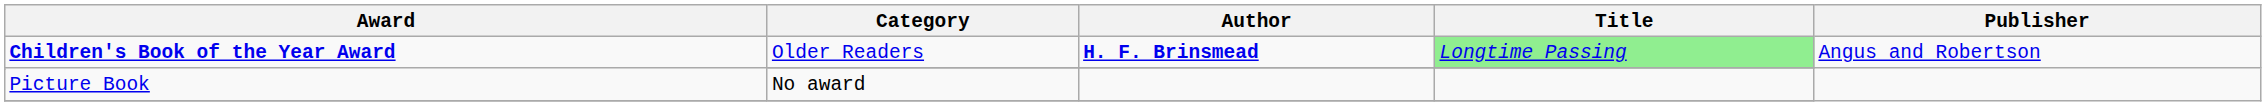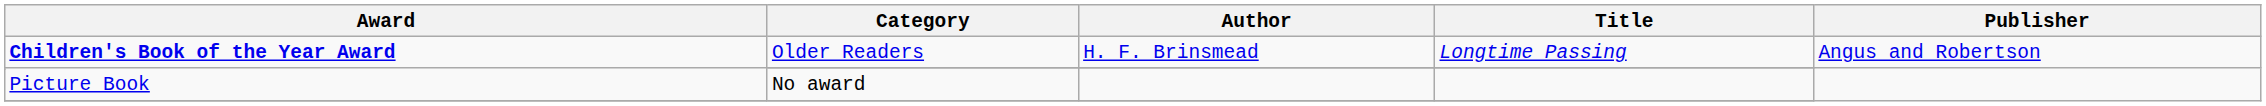(1171, 52) bold -> (1171, 52) normal
(1533, 52) lightgreen background -> (1533, 52) no background
